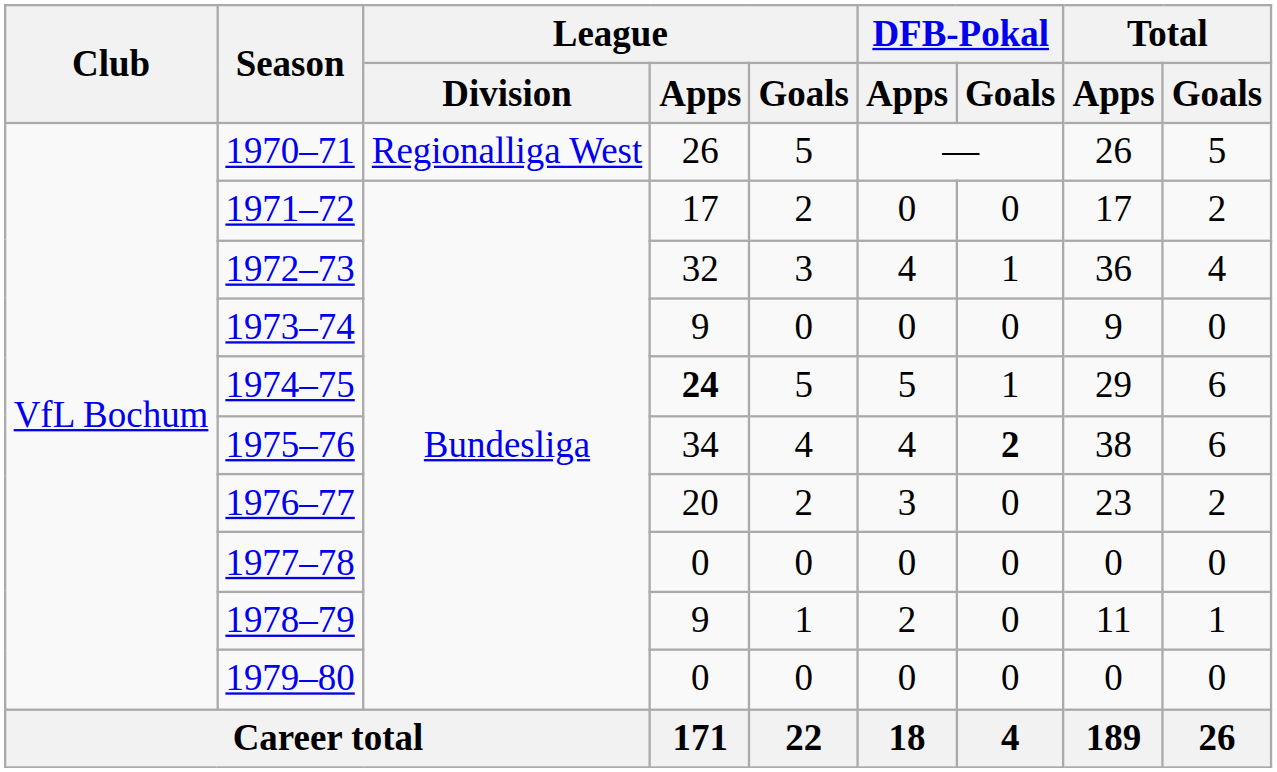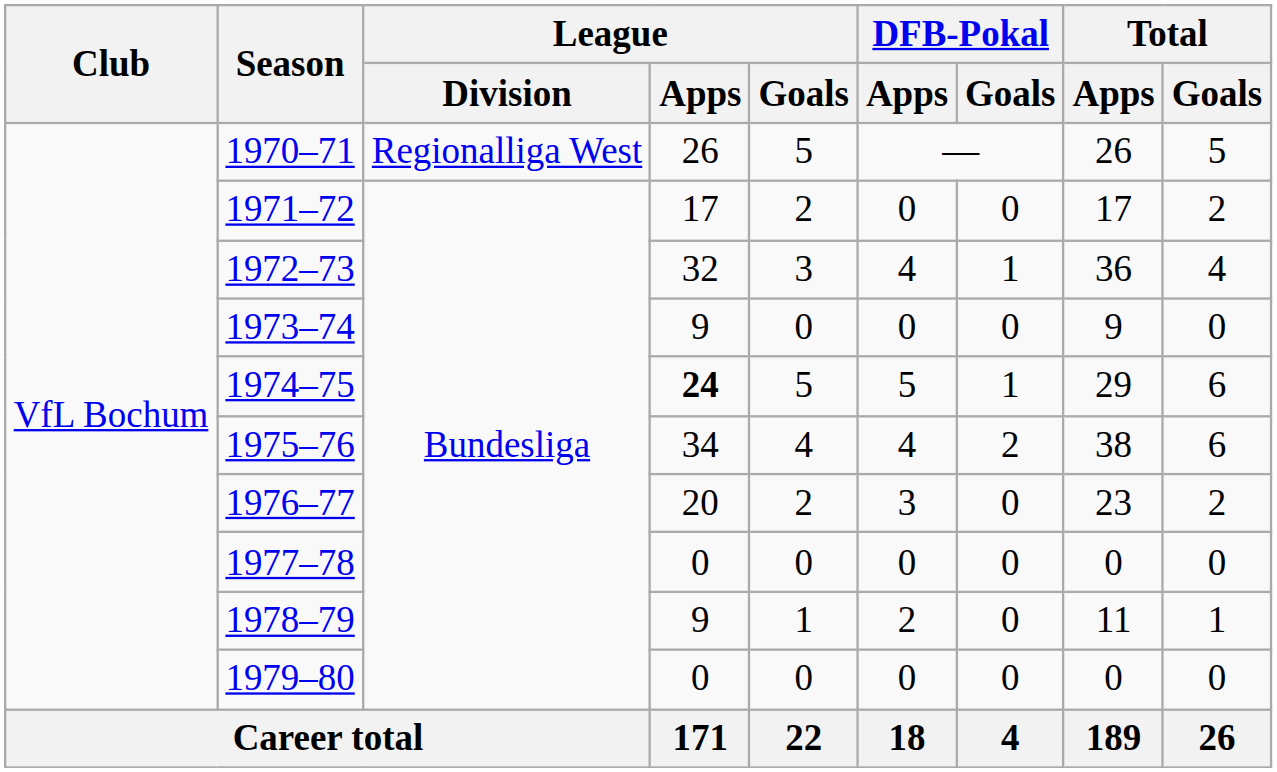(1010, 444) bold -> (1010, 444) normal
